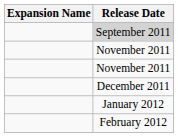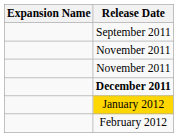(133, 31) lightgrey background -> (133, 31) no background
(133, 86) normal -> (133, 86) bold
(133, 104) no background -> (133, 104) gold background
